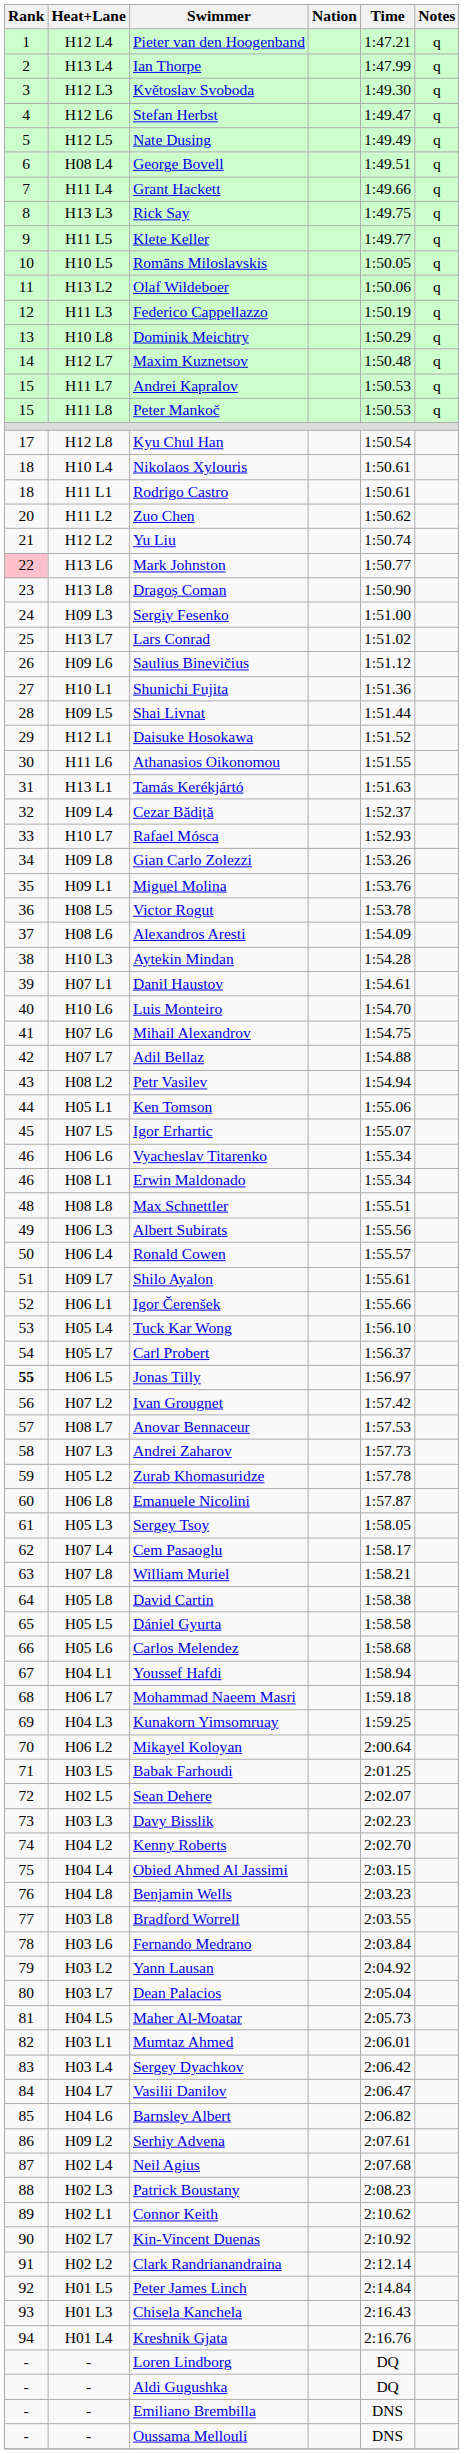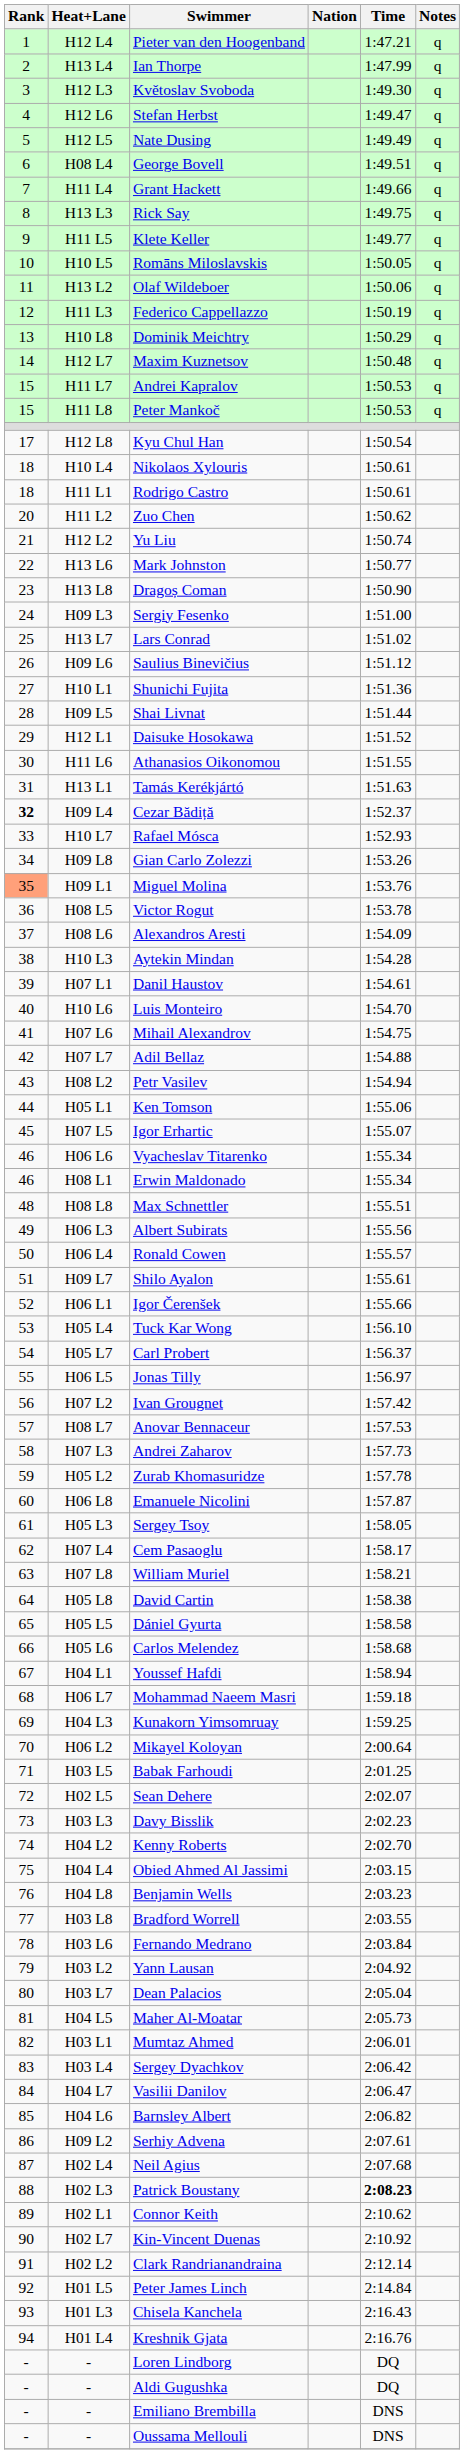(26, 565) pink background -> (26, 565) no background
(26, 811) normal -> (26, 811) bold
(26, 885) no background -> (26, 885) lightsalmon background
(26, 1377) bold -> (26, 1377) normal
(388, 2189) normal -> (388, 2189) bold
